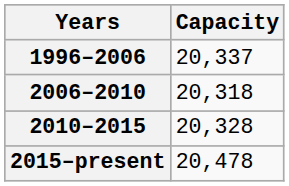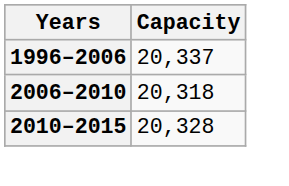- row: (88, 163)
